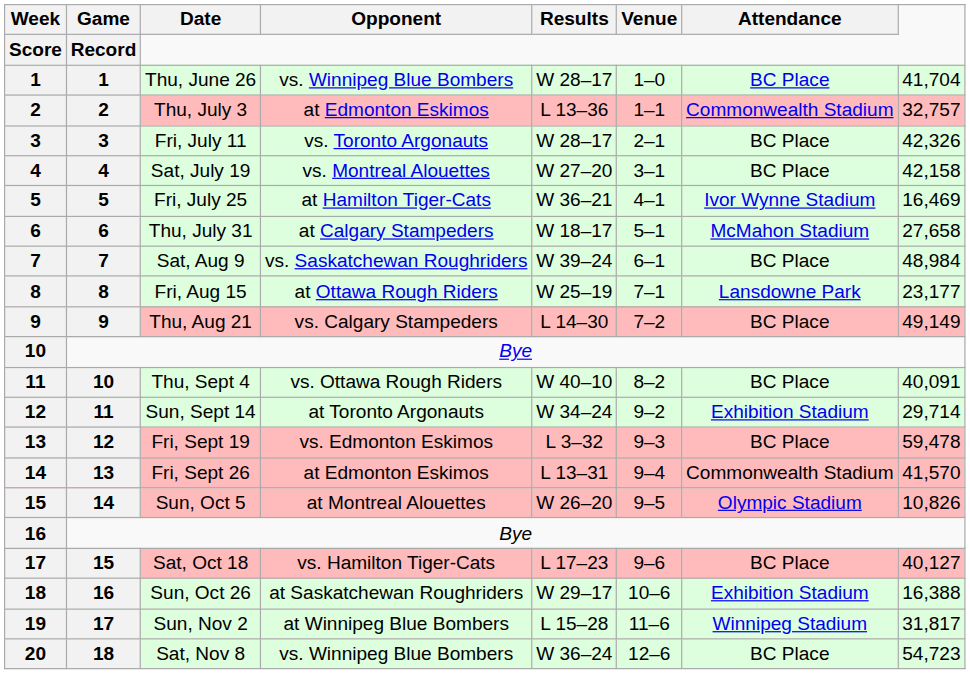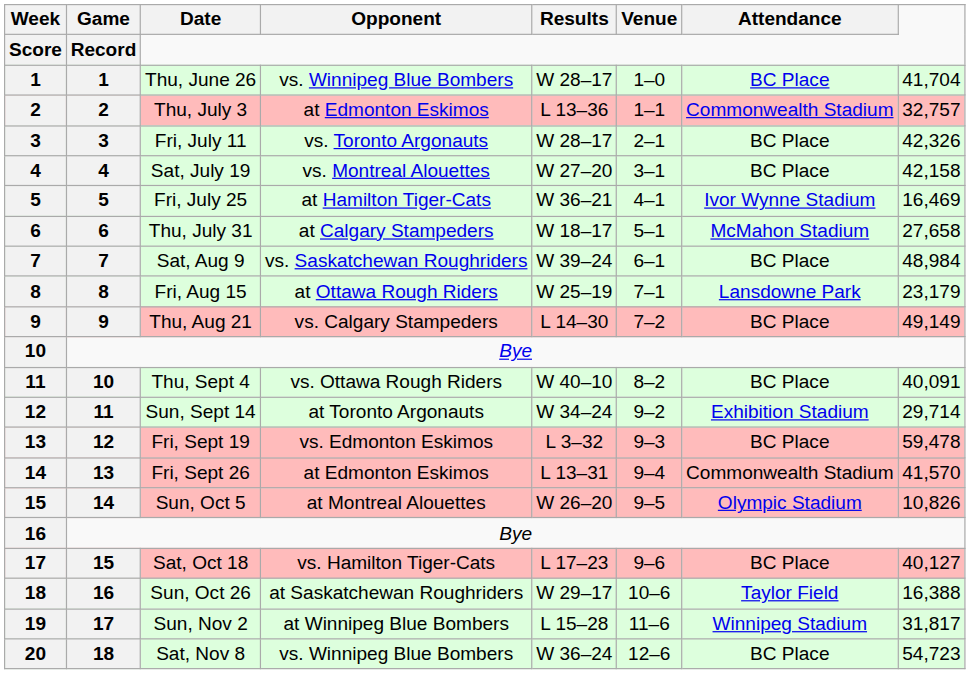(931, 291) 23,177 -> (931, 291) 23,179
(790, 593) Exhibition Stadium -> (790, 593) Taylor Field
